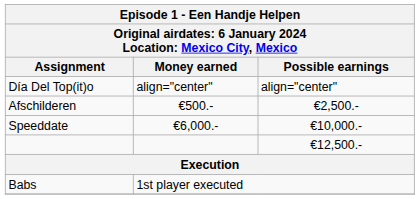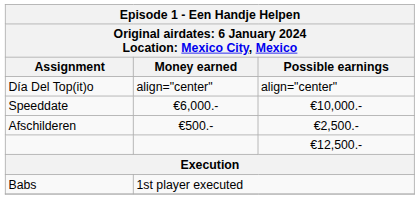rows swapped: (38, 125) <-> (42, 106)
